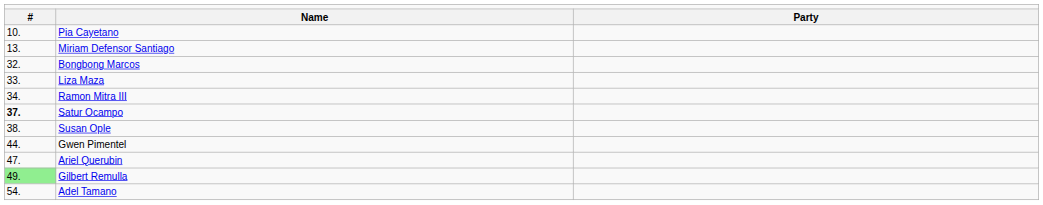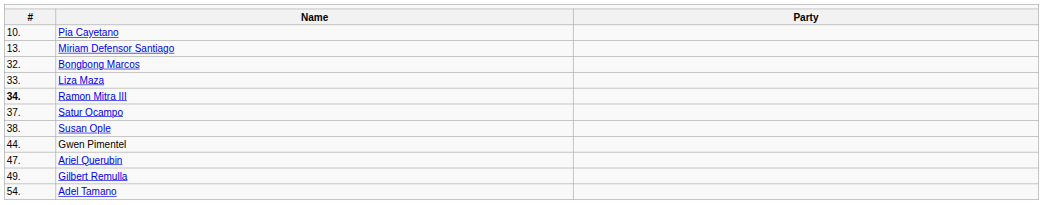(14, 97) normal -> (14, 97) bold
(14, 112) bold -> (14, 112) normal
(14, 176) lightgreen background -> (14, 176) no background
